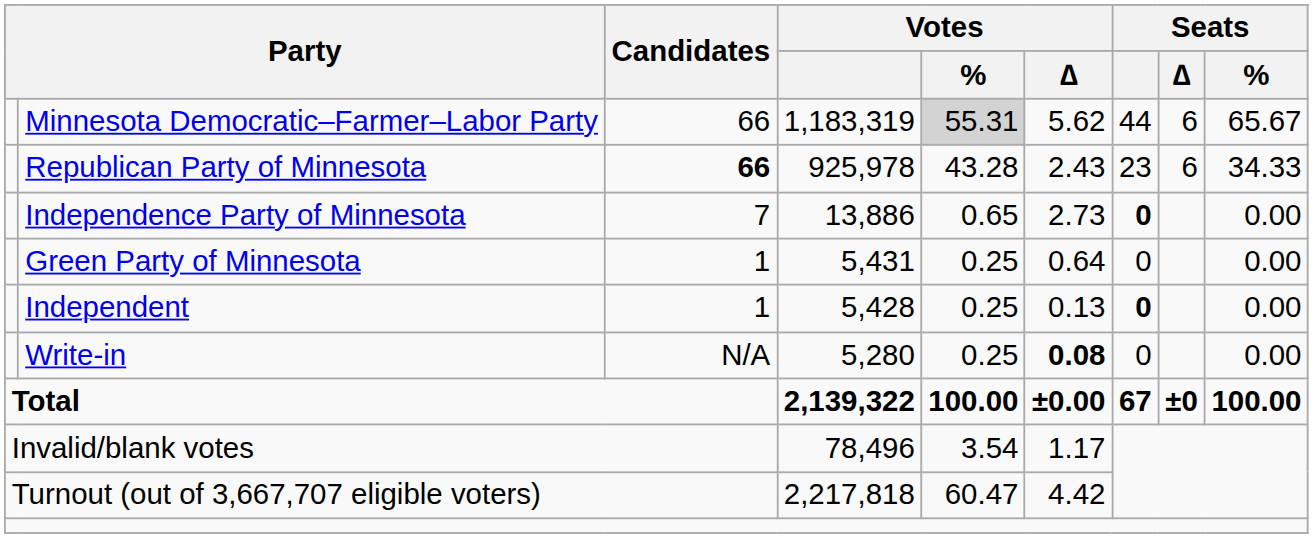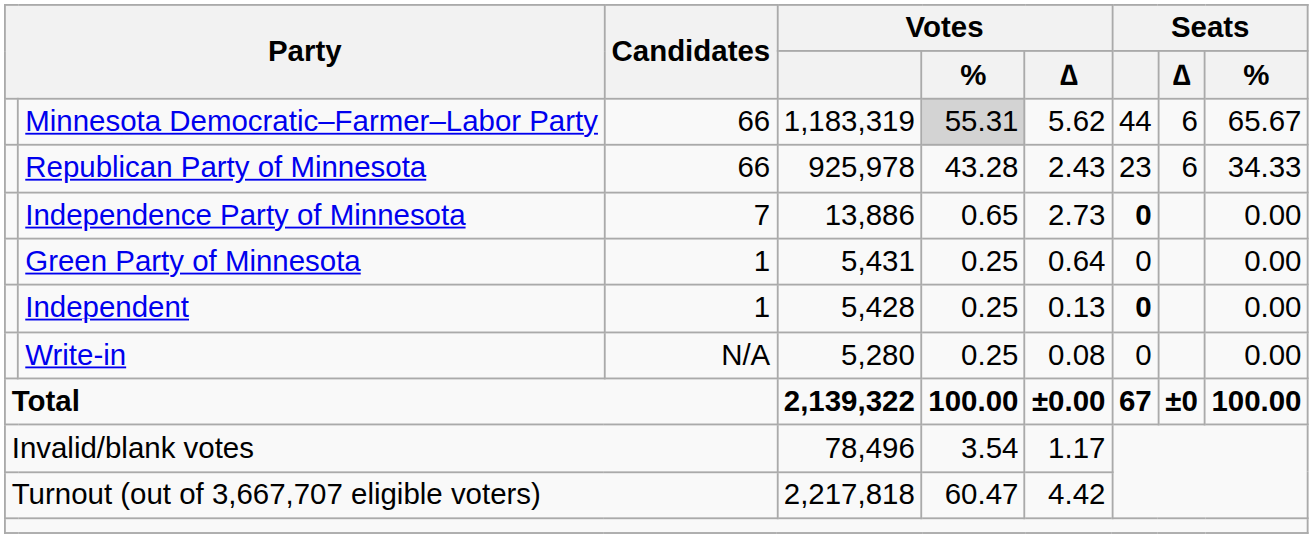(754, 167) bold -> (754, 167) normal
(1077, 354) bold -> (1077, 354) normal
